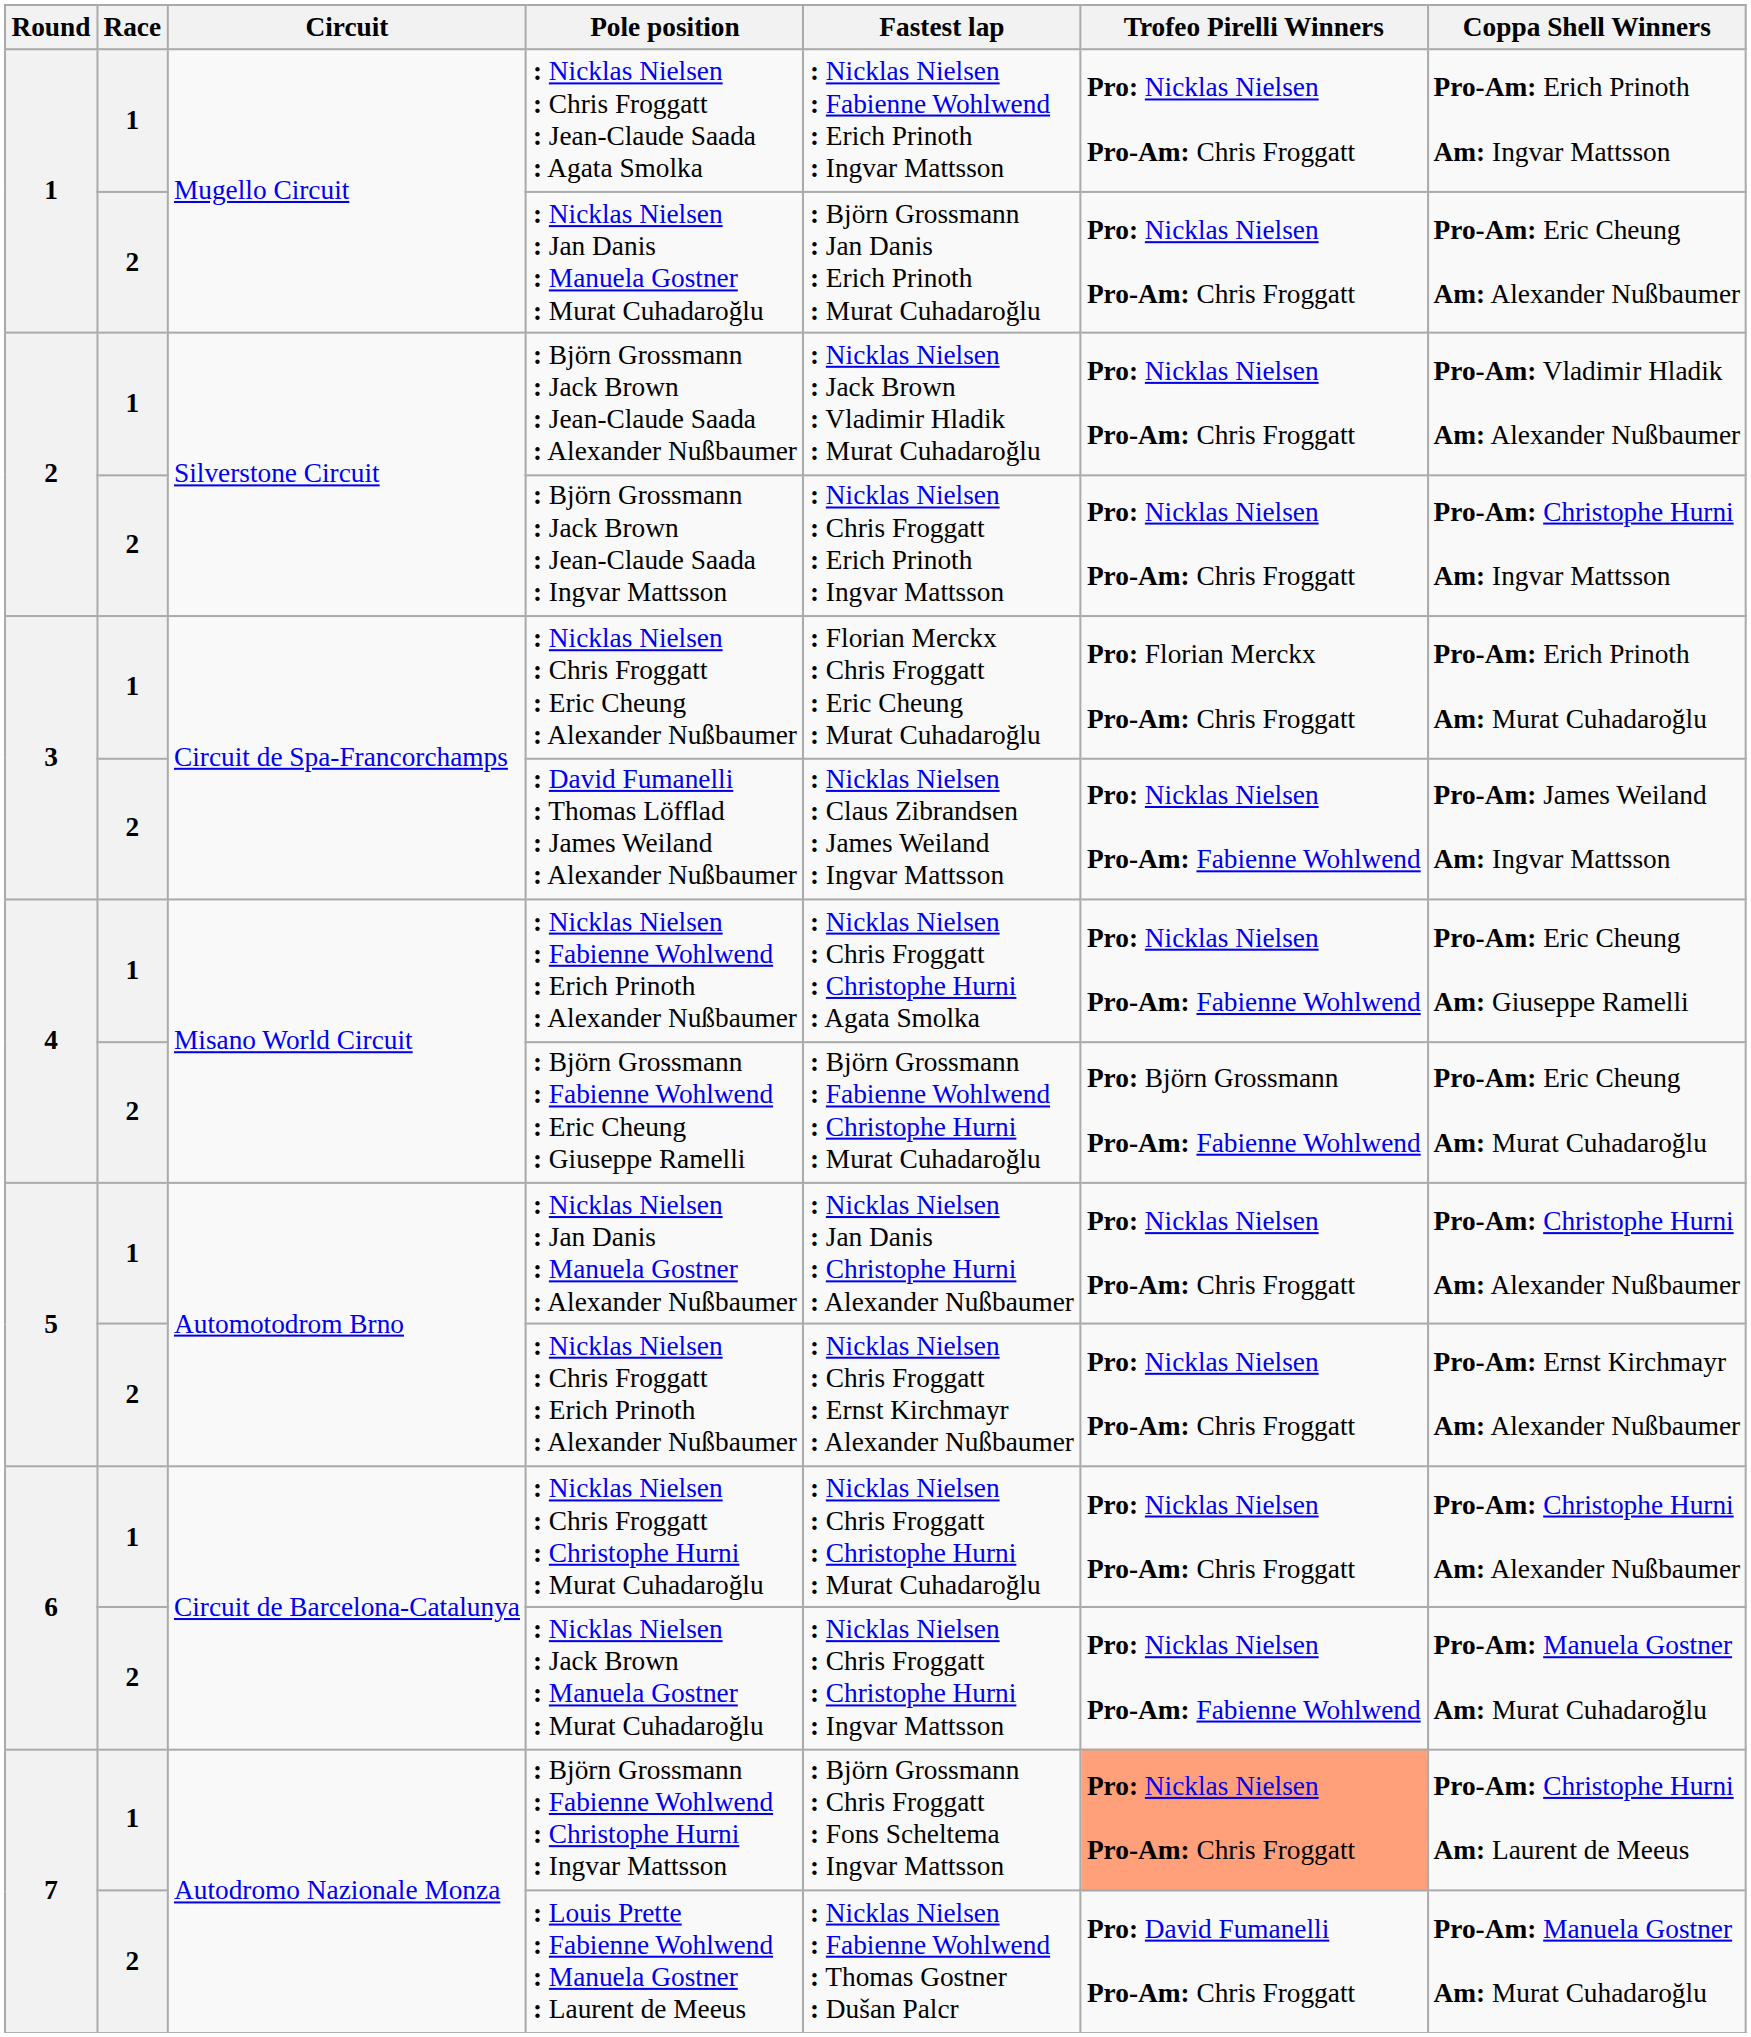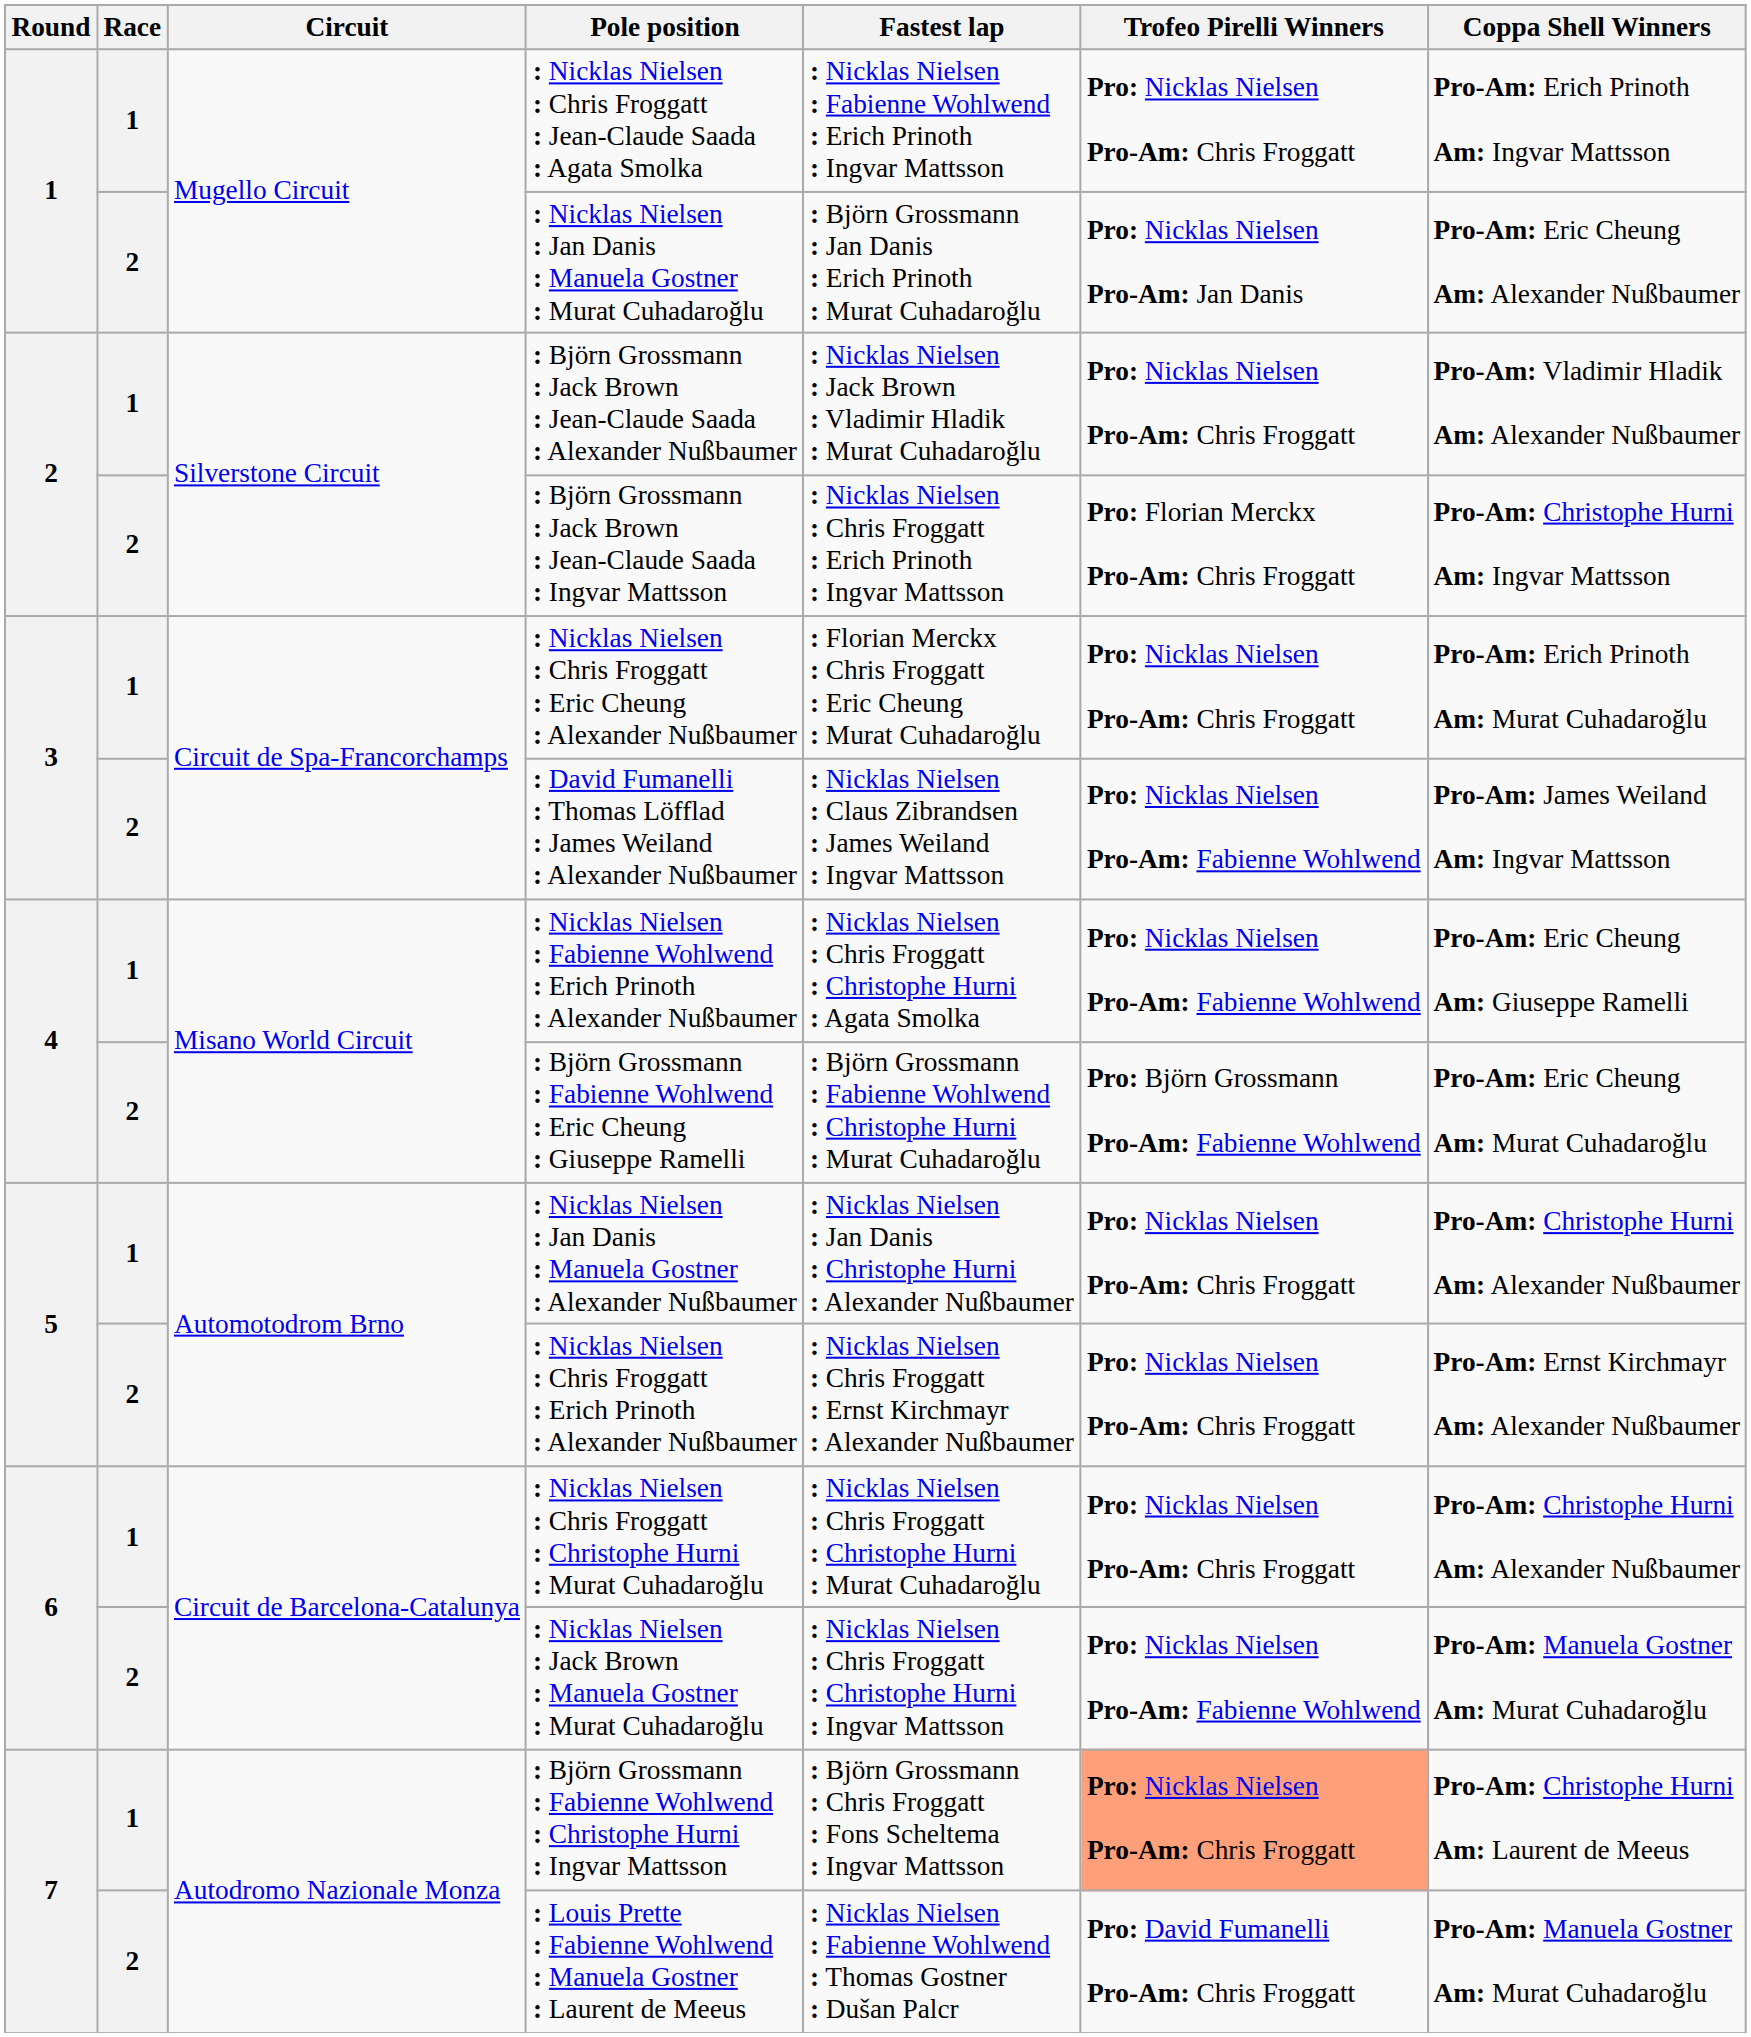(1221, 261) Pro: Nicklas Nielsen Pro-Am: Chris Froggatt -> (1203, 261) Pro: Nicklas Nielsen Pro-Am: Jan Danis
(1221, 544) Pro: Nicklas Nielsen Pro-Am: Chris Froggatt -> (1221, 544) Pro: Florian Merckx Pro-Am: Chris Froggatt
(1221, 686) Pro: Florian Merckx Pro-Am: Chris Froggatt -> (1221, 686) Pro: Nicklas Nielsen Pro-Am: Chris Froggatt
